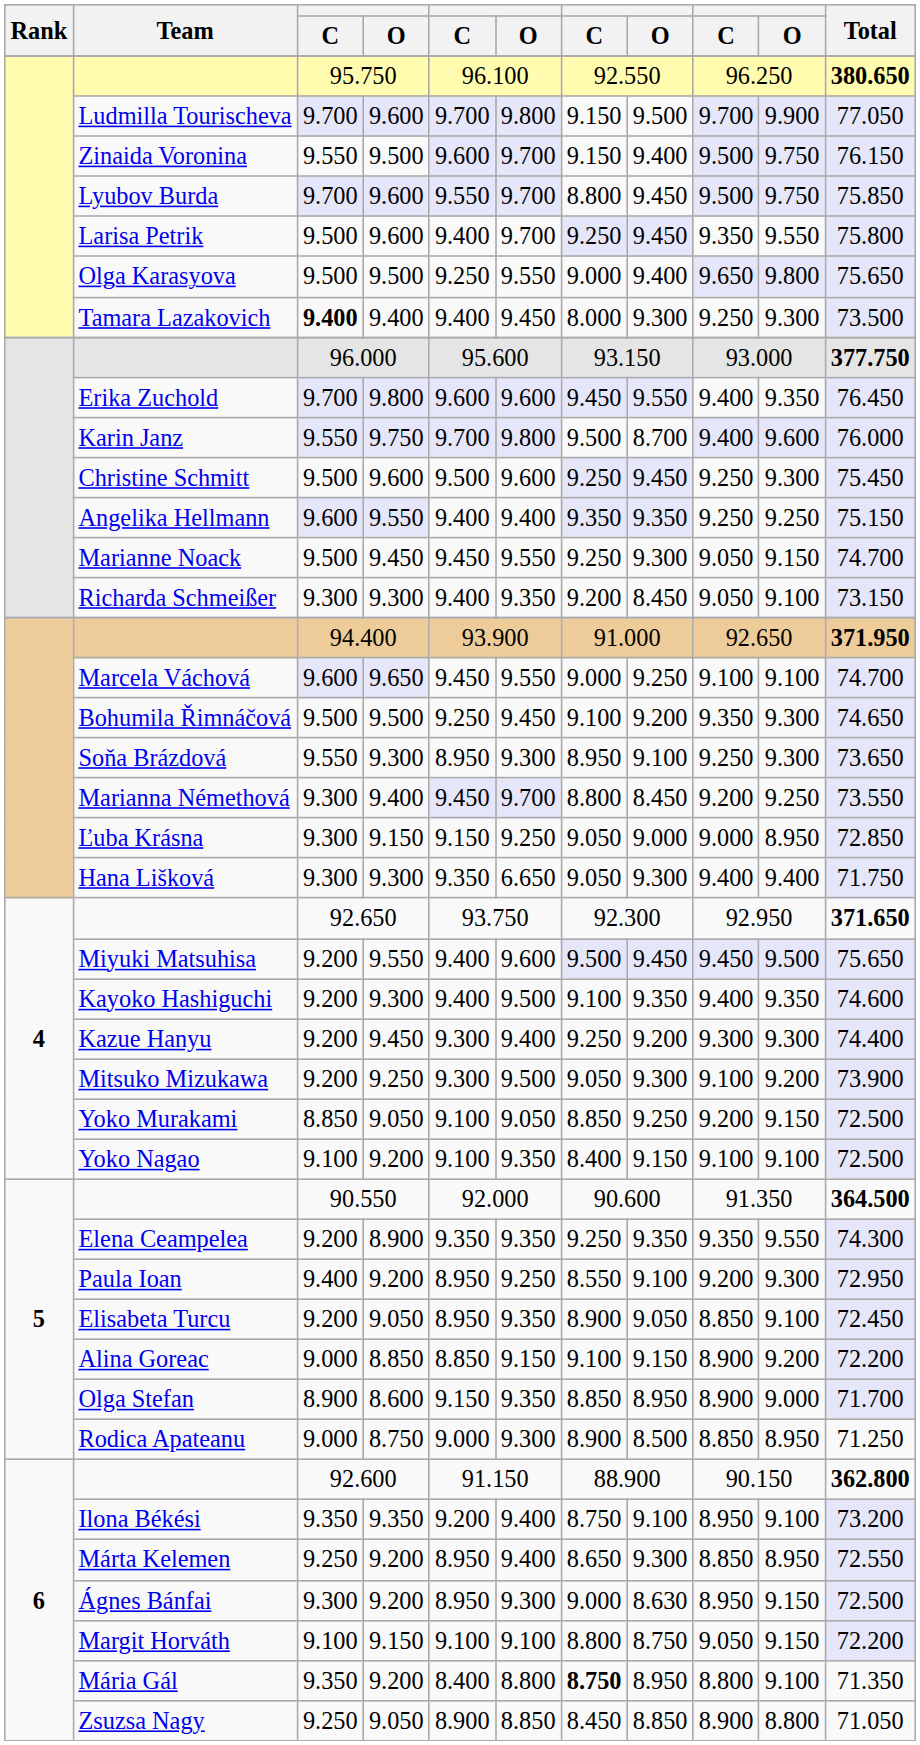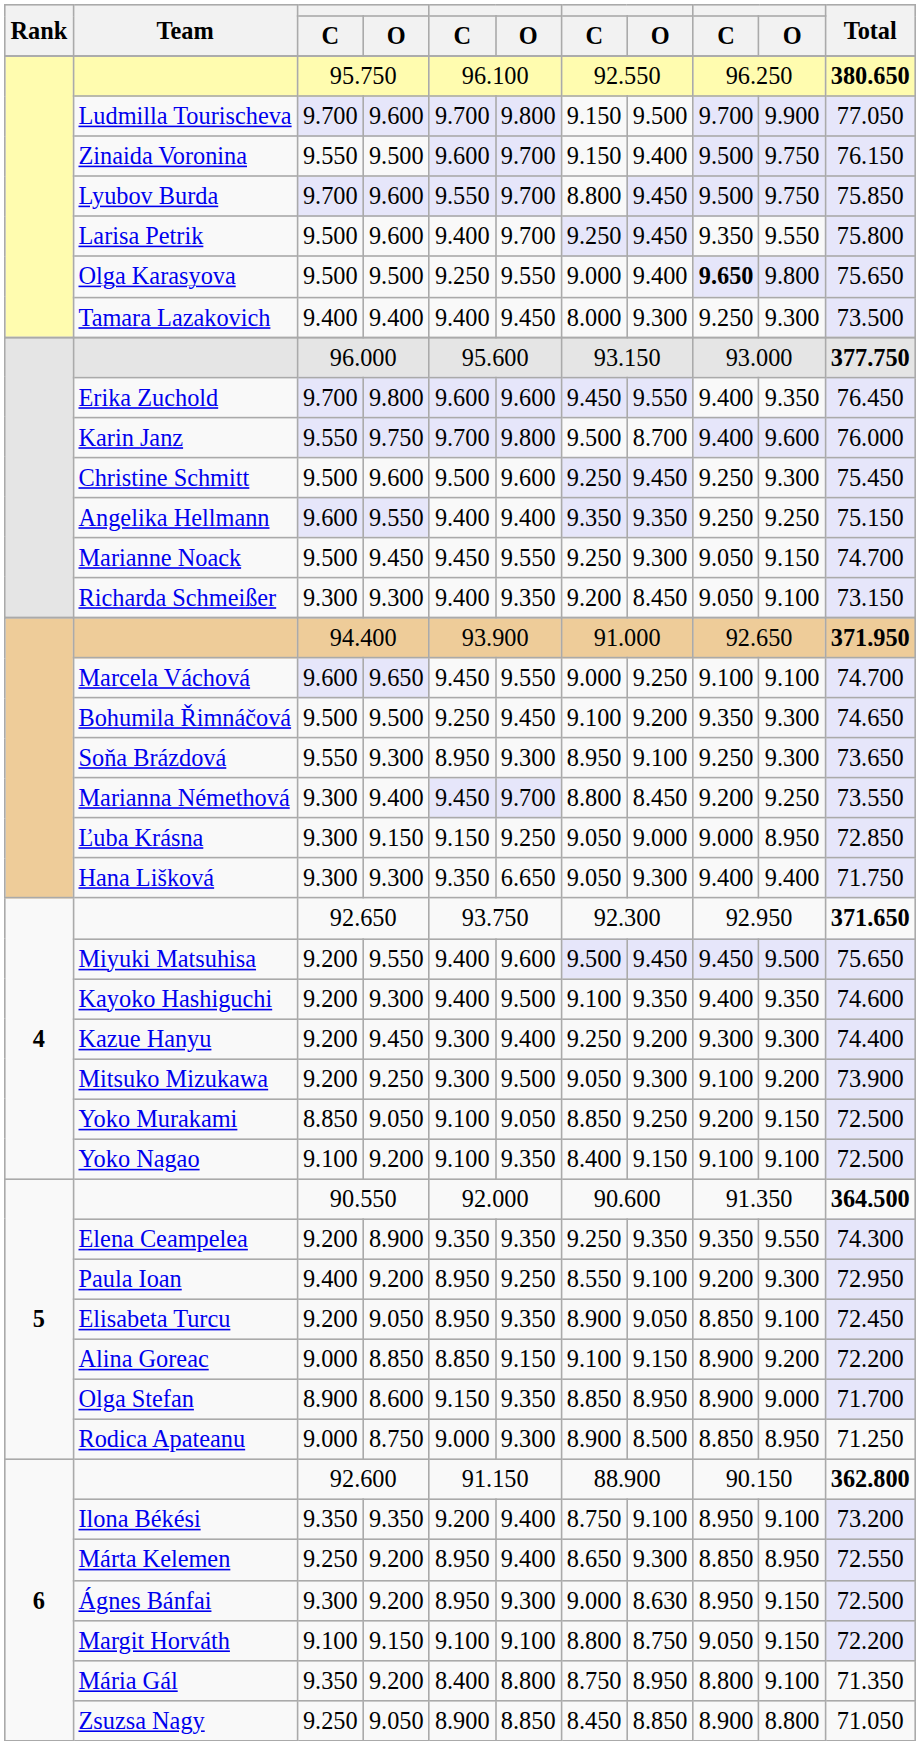(660, 196) no background -> (660, 196) lavender background
(726, 276) normal -> (726, 276) bold
(330, 316) bold -> (330, 316) normal
(594, 1680) bold -> (594, 1680) normal
